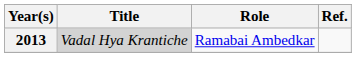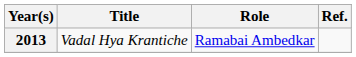(124, 40) lightgrey background -> (124, 40) no background
